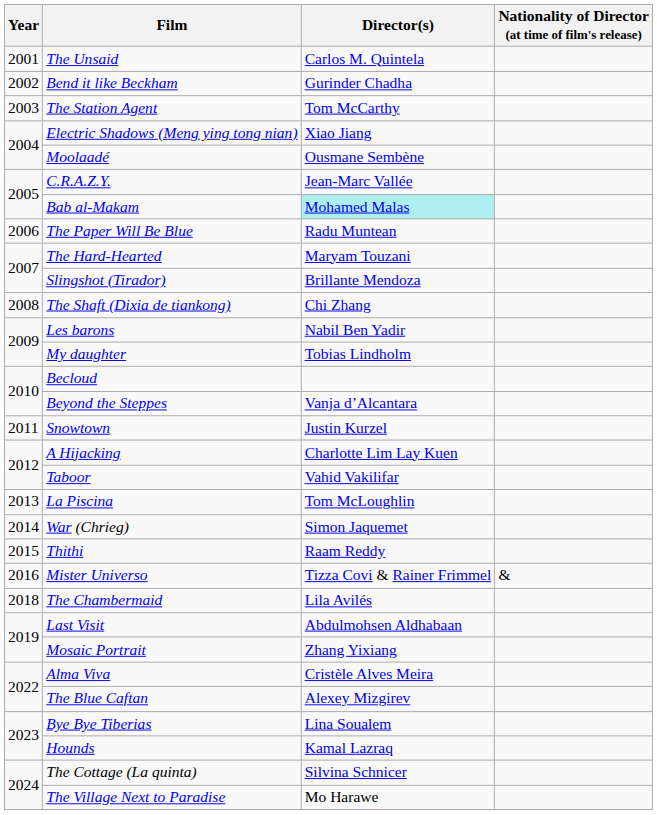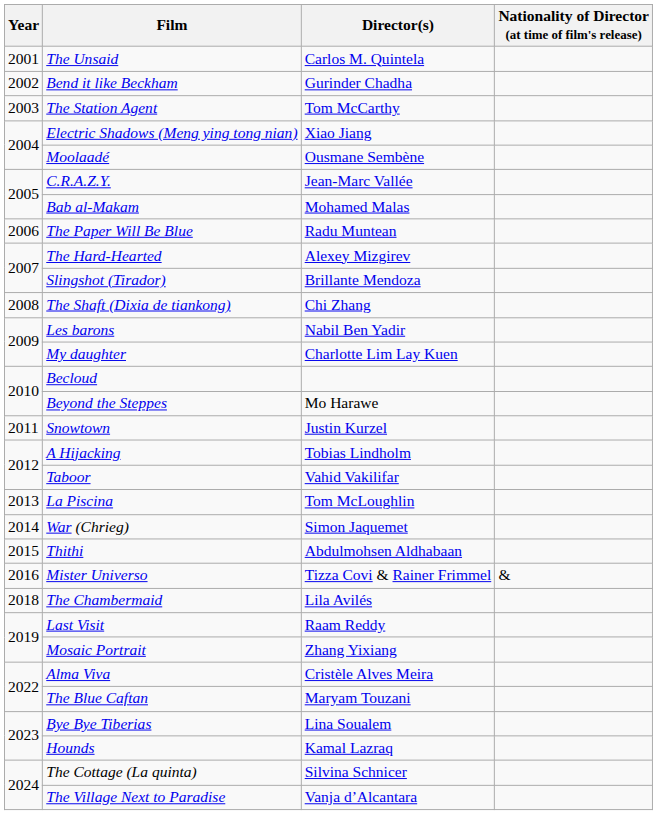(357, 206) paleturquoise background -> (357, 206) no background
(358, 255) Maryam Touzani -> (357, 255) Alexey Mizgirev
(358, 354) Tobias Lindholm -> (381, 354) Charlotte Lim Lay Kuen
(361, 403) Vanja d’Alcantara -> (342, 403) Mo Harawe
(381, 452) Charlotte Lim Lay Kuen -> (358, 452) Tobias Lindholm
(345, 551) Raam Reddy -> (383, 551) Abdulmohsen Aldhabaan
(383, 624) Abdulmohsen Aldhabaan -> (345, 624) Raam Reddy
(357, 698) Alexey Mizgirev -> (358, 698) Maryam Touzani
(342, 797) Mo Harawe -> (361, 797) Vanja d’Alcantara
